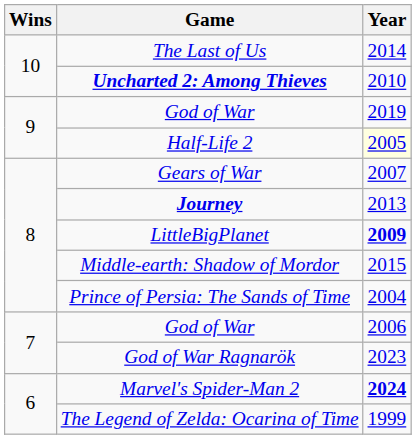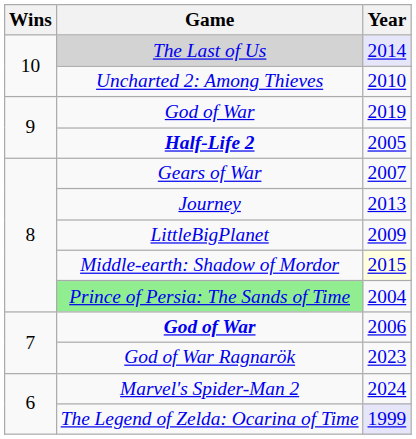(210, 50) no background -> (210, 50) lightgrey background
(387, 50) no background -> (387, 50) lavender background
(210, 81) bold -> (210, 81) normal
(210, 142) normal -> (210, 142) bold
(387, 142) lightyellow background -> (387, 142) no background
(210, 204) bold -> (210, 204) normal
(387, 234) bold -> (387, 234) normal
(387, 265) no background -> (387, 265) lightyellow background
(210, 296) no background -> (210, 296) lightgreen background
(210, 326) normal -> (210, 326) bold
(387, 388) bold -> (387, 388) normal
(387, 419) no background -> (387, 419) lavender background
